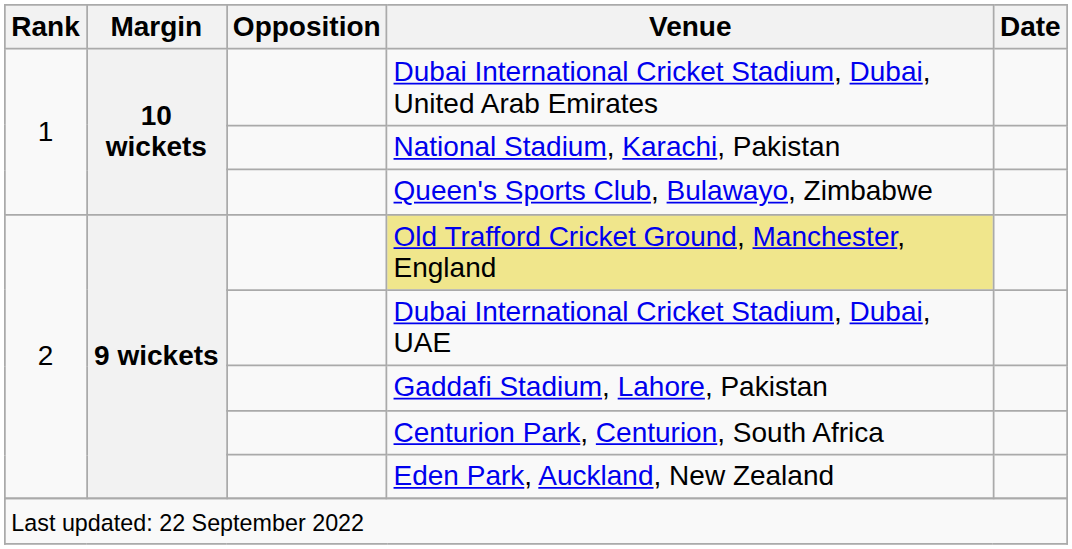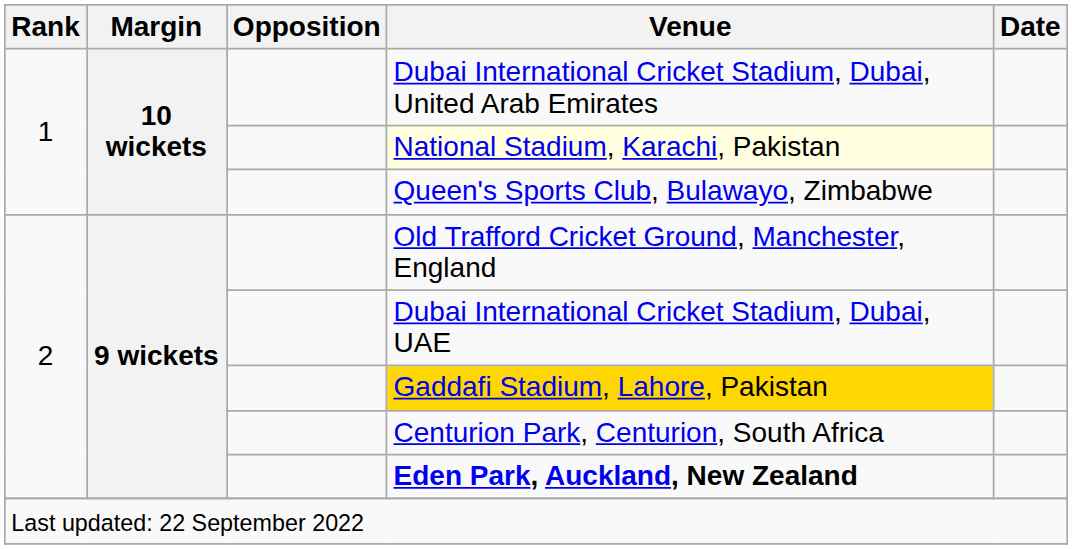(617, 147) no background -> (617, 147) lightyellow background
(649, 251) khaki background -> (649, 251) no background
(611, 387) no background -> (611, 387) gold background
(614, 476) normal -> (626, 476) bold
